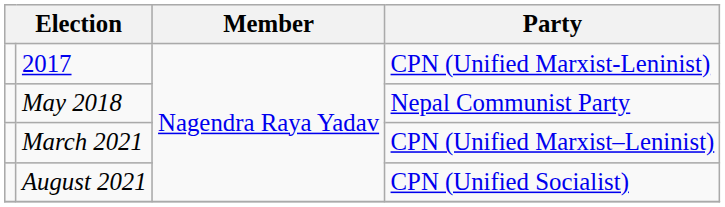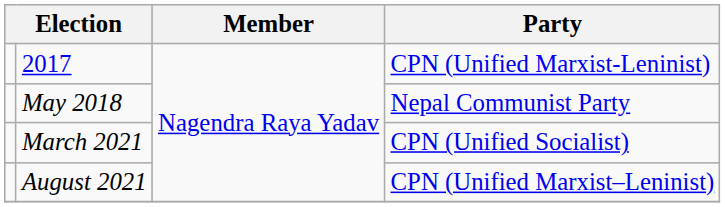(552, 142) CPN (Unified Marxist–Leninist) -> (510, 142) CPN (Unified Socialist)
(510, 181) CPN (Unified Socialist) -> (552, 181) CPN (Unified Marxist–Leninist)
